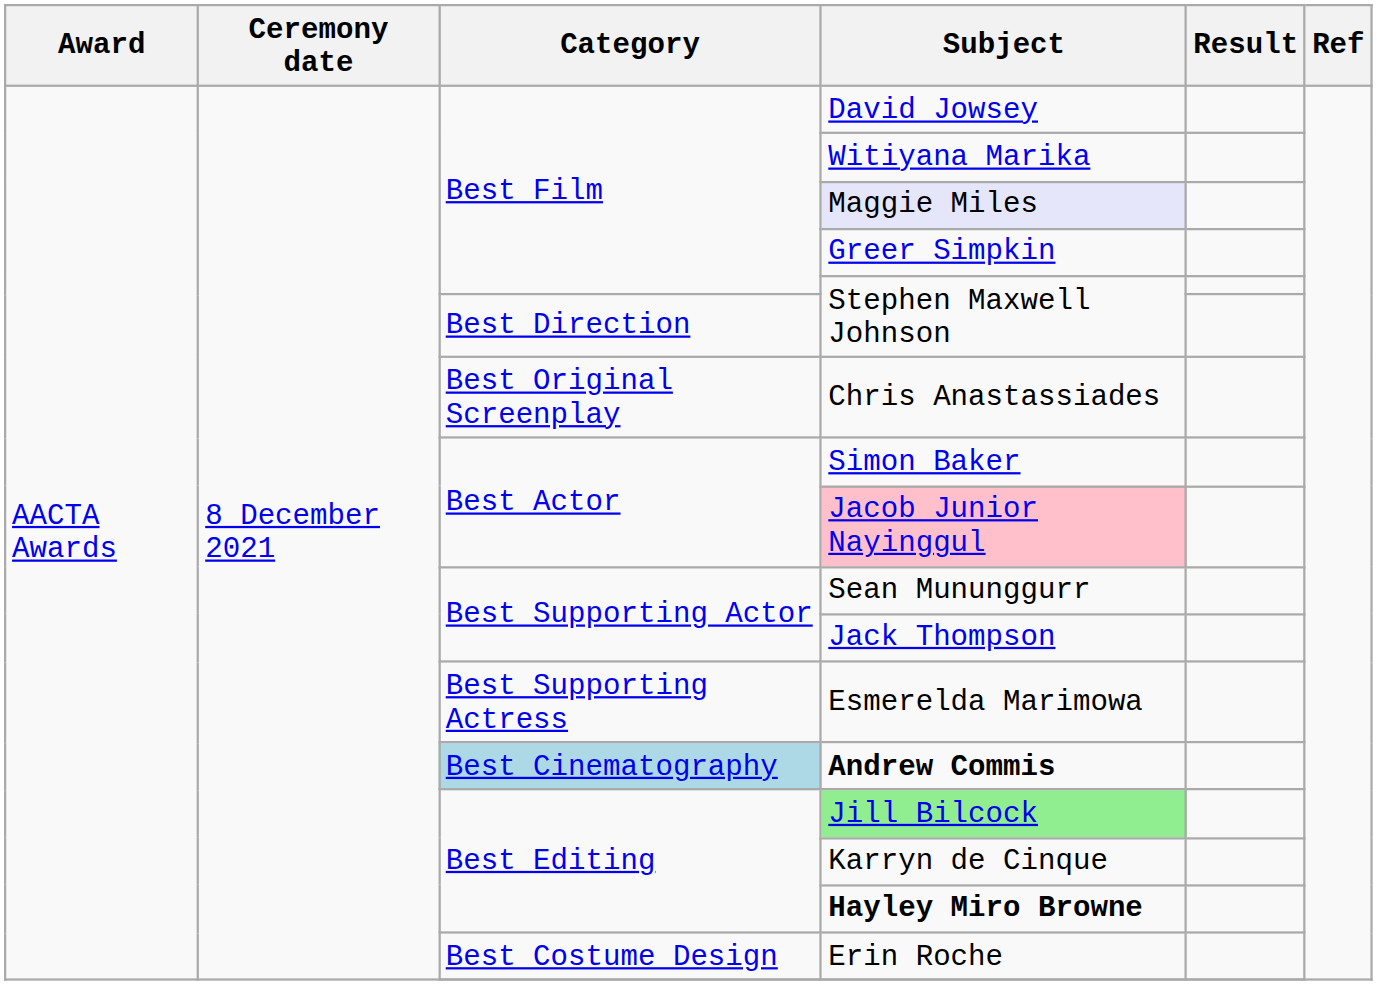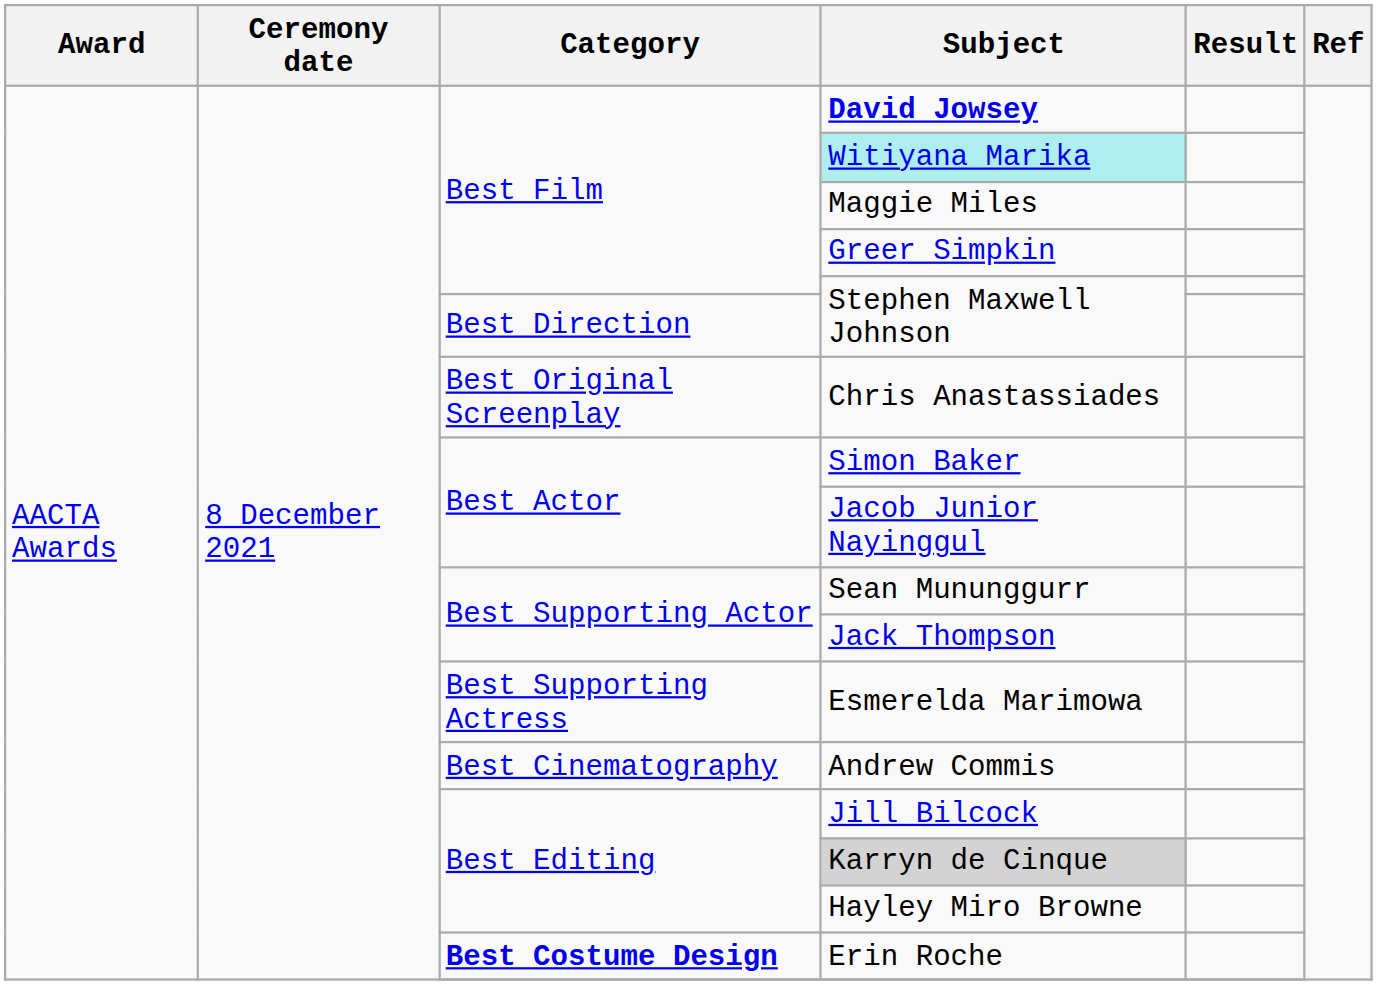(933, 110) normal -> (933, 110) bold
(959, 157) no background -> (959, 157) paleturquoise background
(933, 205) lavender background -> (933, 205) no background
(933, 526) pink background -> (933, 526) no background
(612, 766) lightblue background -> (612, 766) no background
(942, 766) bold -> (942, 766) normal
(933, 814) lightgreen background -> (933, 814) no background
(968, 861) no background -> (968, 861) lightgrey background
(986, 909) bold -> (986, 909) normal
(612, 956) normal -> (612, 956) bold
